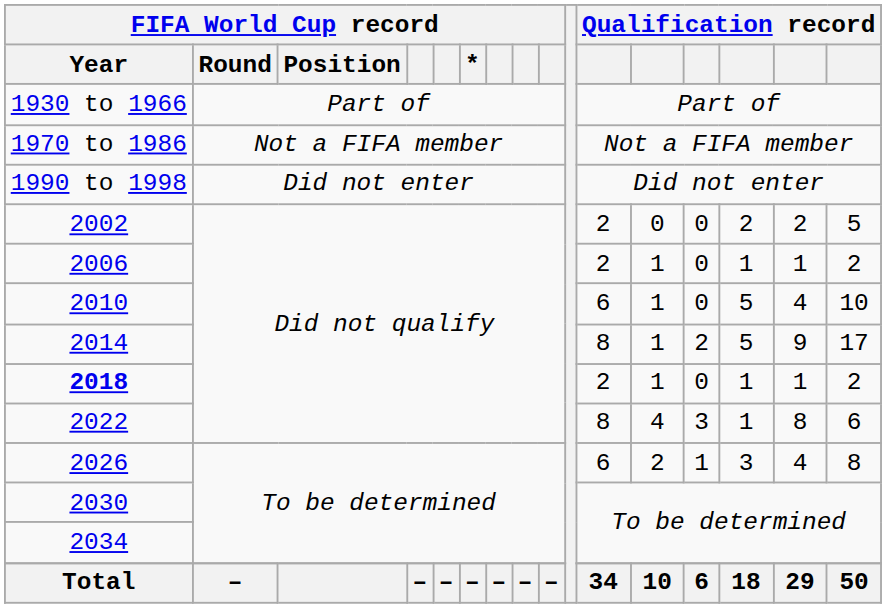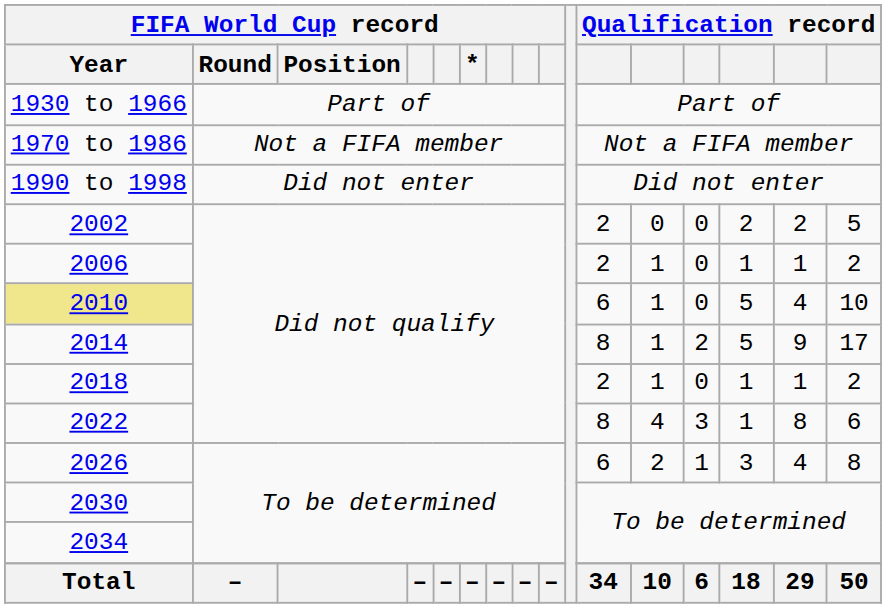(99, 304) no background -> (99, 304) khaki background
(99, 383) bold -> (99, 383) normal
